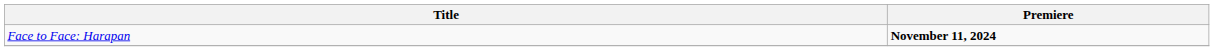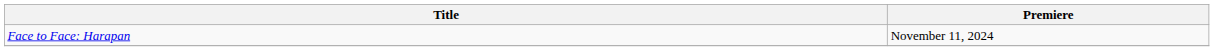(943, 35) bold -> (942, 35) normal
